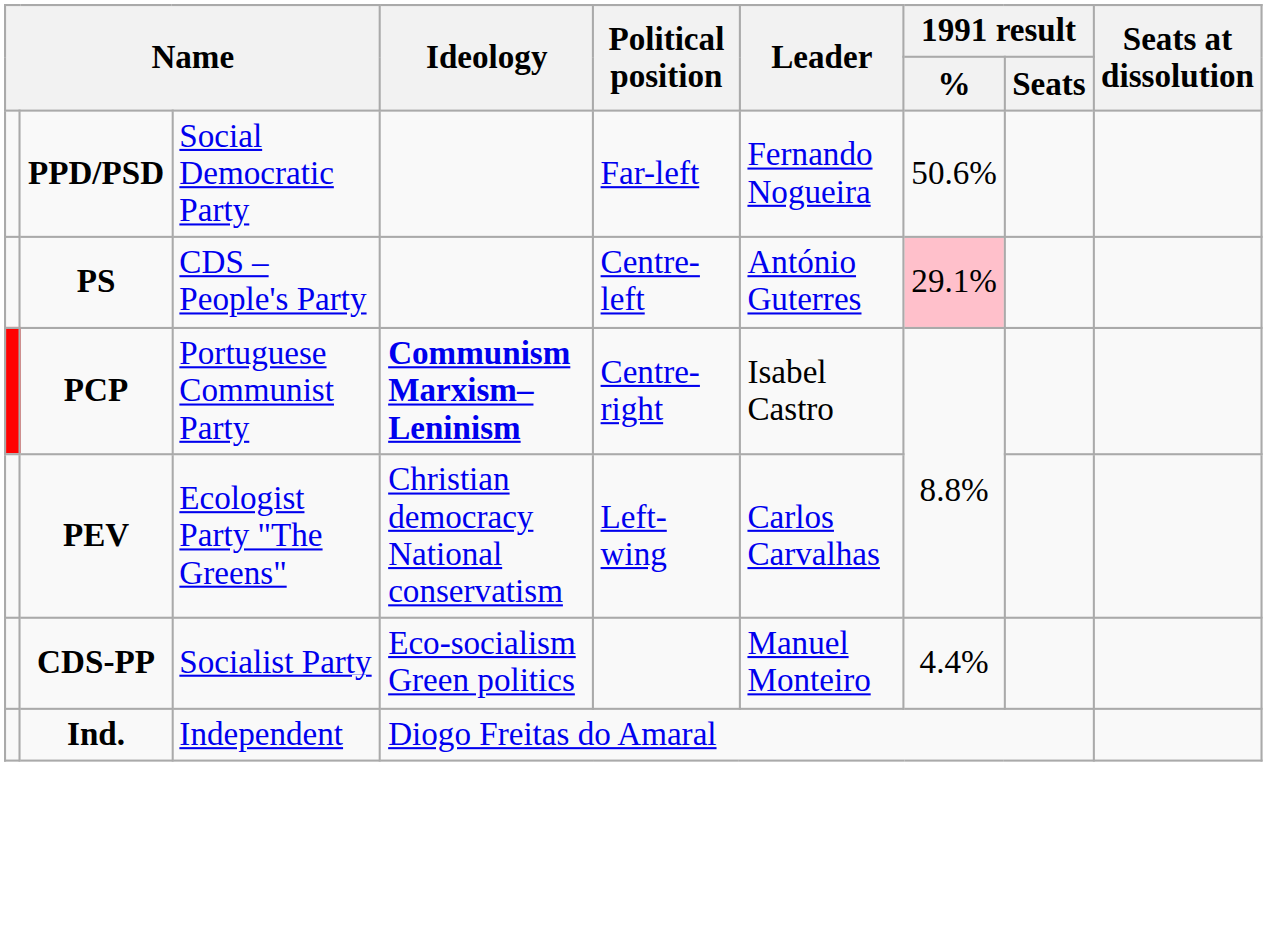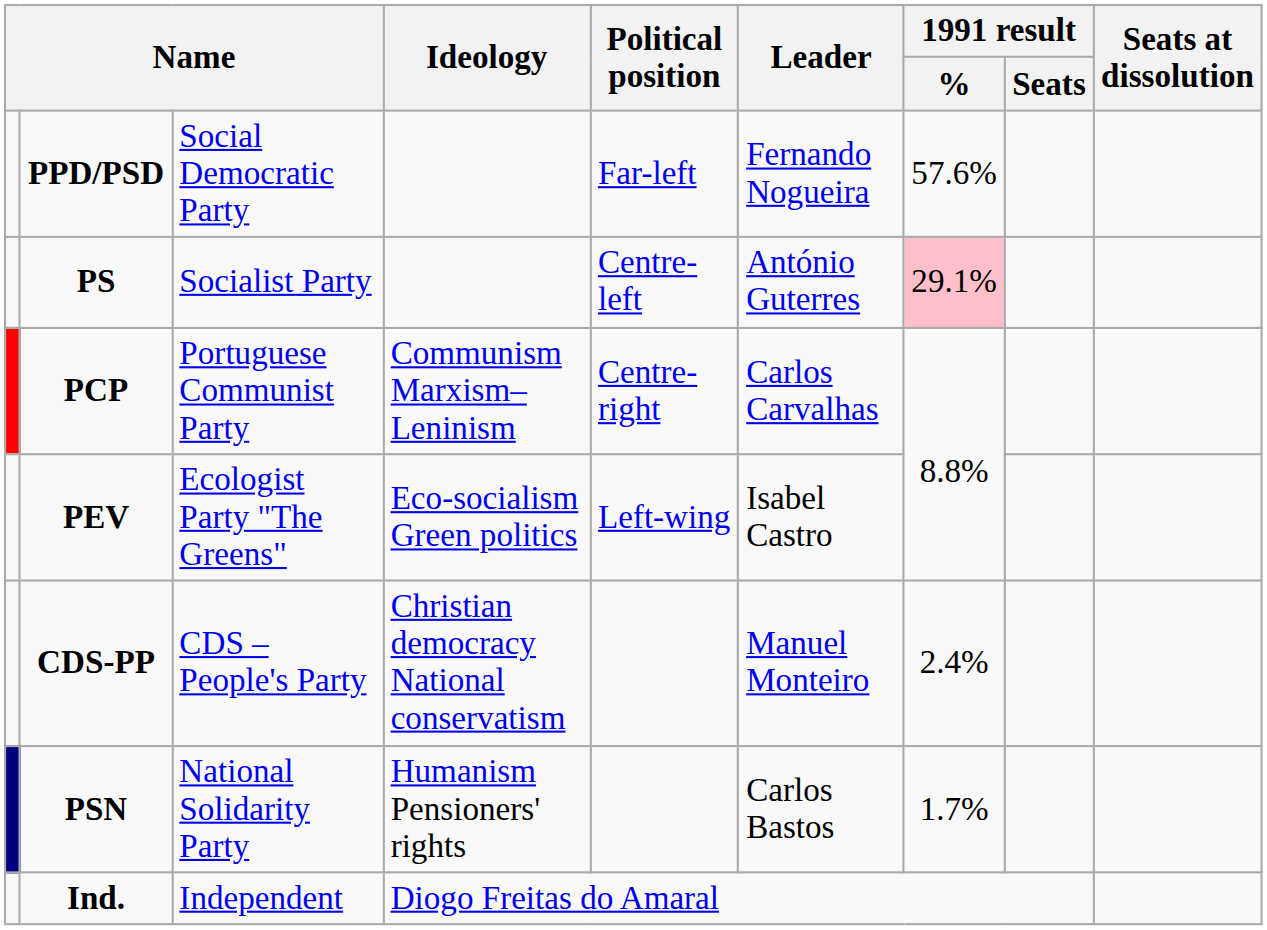(954, 173) 50.6% -> (954, 173) 57.6%
(273, 281) CDS – People's Party -> (276, 281) Socialist Party
(479, 389) bold -> (476, 389) normal
(791, 389) Isabel Castro -> (812, 389) Carlos Carvalhas
(476, 535) Christian democracy National conservatism -> (484, 516) Eco-socialism Green politics
(814, 535) Carlos Carvalhas -> (789, 516) Isabel Castro
(276, 662) Socialist Party -> (273, 662) CDS – People's Party
(482, 662) Eco-socialism Green politics -> (478, 662) Christian democracy National conservatism
(954, 662) 4.4% -> (954, 662) 2.4%
+ row: (96, 808)
